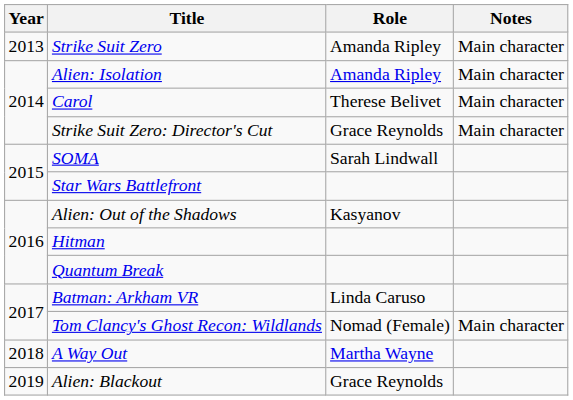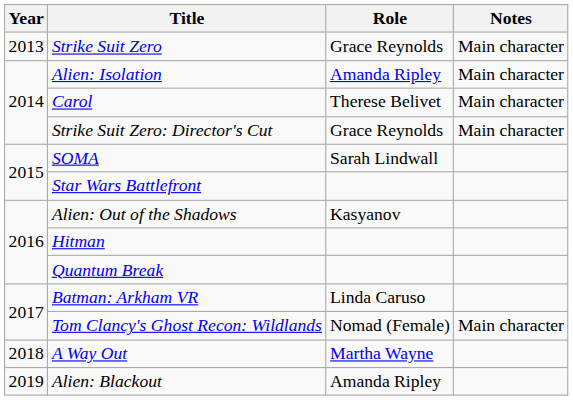(386, 46) Amanda Ripley -> (387, 46) Grace Reynolds
(387, 381) Grace Reynolds -> (386, 381) Amanda Ripley
